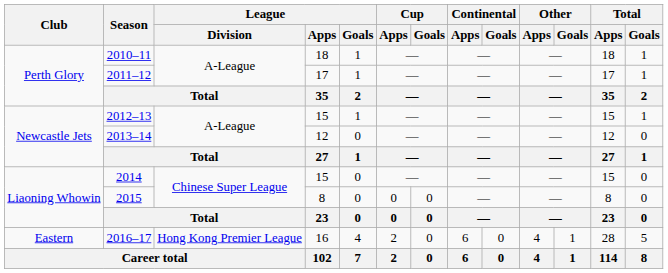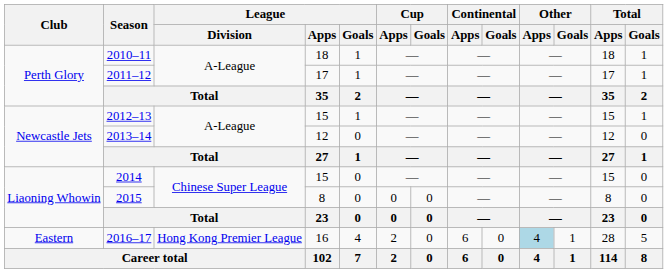(537, 237) no background -> (537, 237) lightblue background
